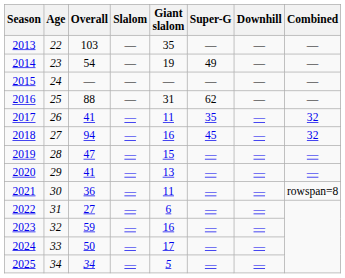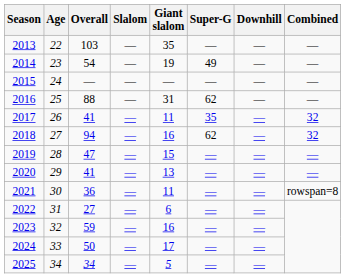(211, 136) 45 -> (211, 136) 62
